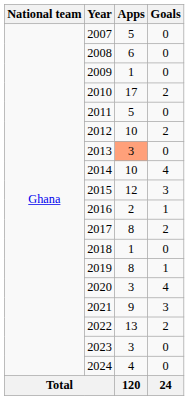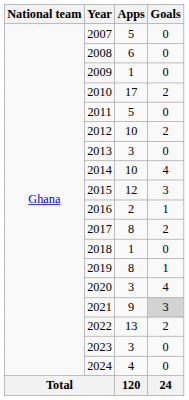(131, 151) lightsalmon background -> (131, 151) no background
(166, 307) no background -> (166, 307) lightgrey background
